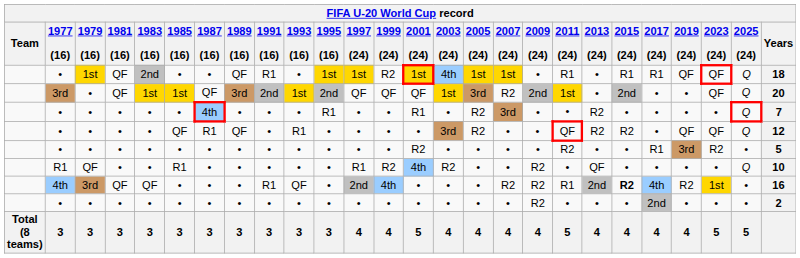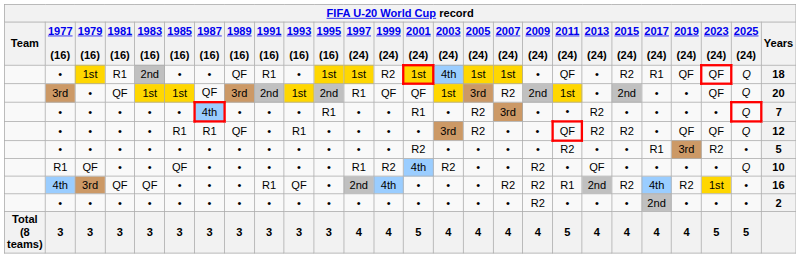(120, 75) QF -> (120, 75) R1
(567, 75) R1 -> (567, 75) QF
(627, 75) R1 -> (627, 75) R2
(359, 93) QF -> (359, 93) R1
(180, 131) QF -> (180, 131) R1
(180, 168) R1 -> (180, 168) QF
(627, 185) bold -> (627, 185) normal
